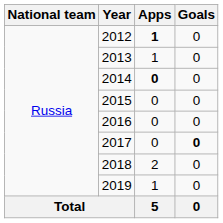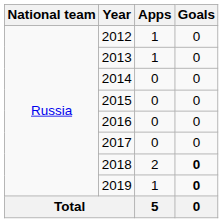(155, 36) bold -> (155, 36) normal
(155, 79) bold -> (155, 79) normal
(196, 143) bold -> (196, 143) normal
(196, 164) normal -> (196, 164) bold
(196, 185) normal -> (196, 185) bold
